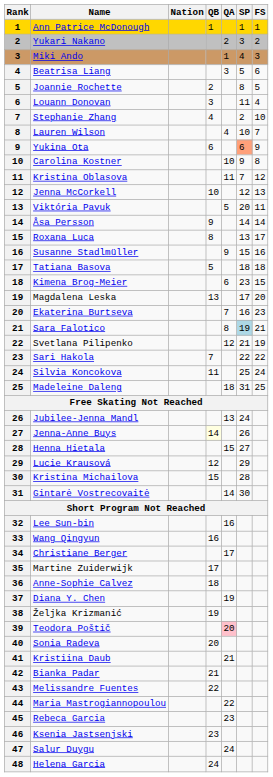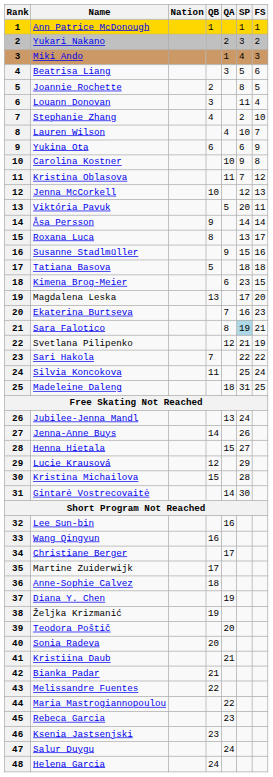(242, 147) lightsalmon background -> (242, 147) no background
(214, 433) lightyellow background -> (214, 433) no background
(229, 629) pink background -> (229, 629) no background
